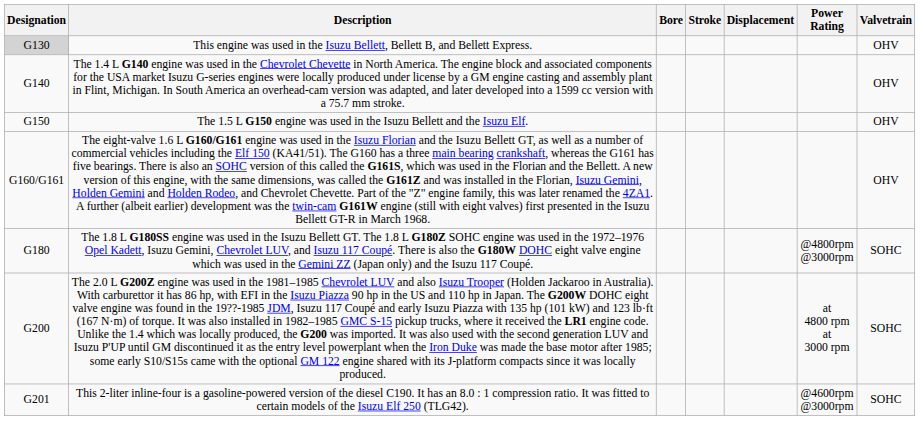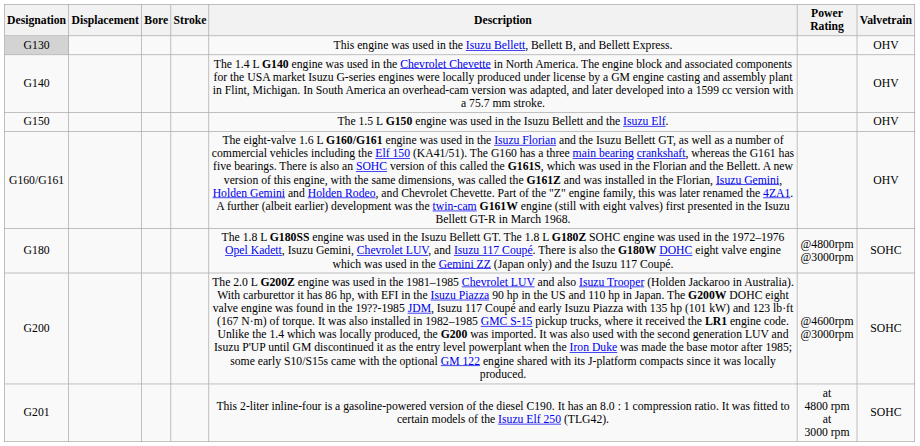columns swapped: (363, 20) <-> (760, 20)
(827, 328) at 4800 rpm at 3000 rpm -> (827, 328) @4600rpm @3000rpm
(827, 399) @4600rpm @3000rpm -> (827, 412) at 4800 rpm at 3000 rpm
